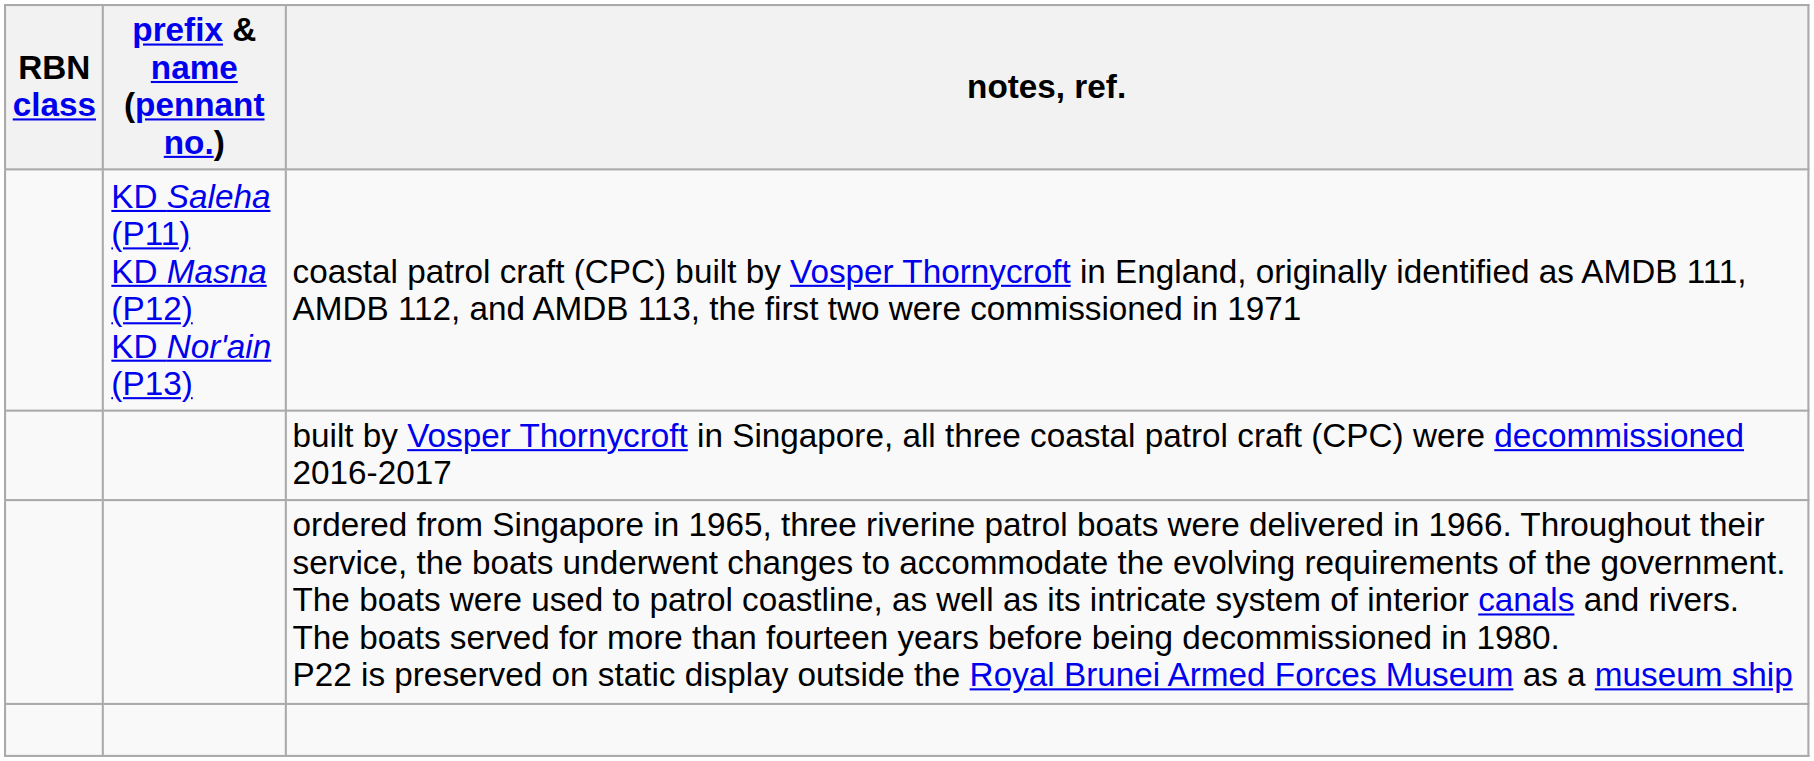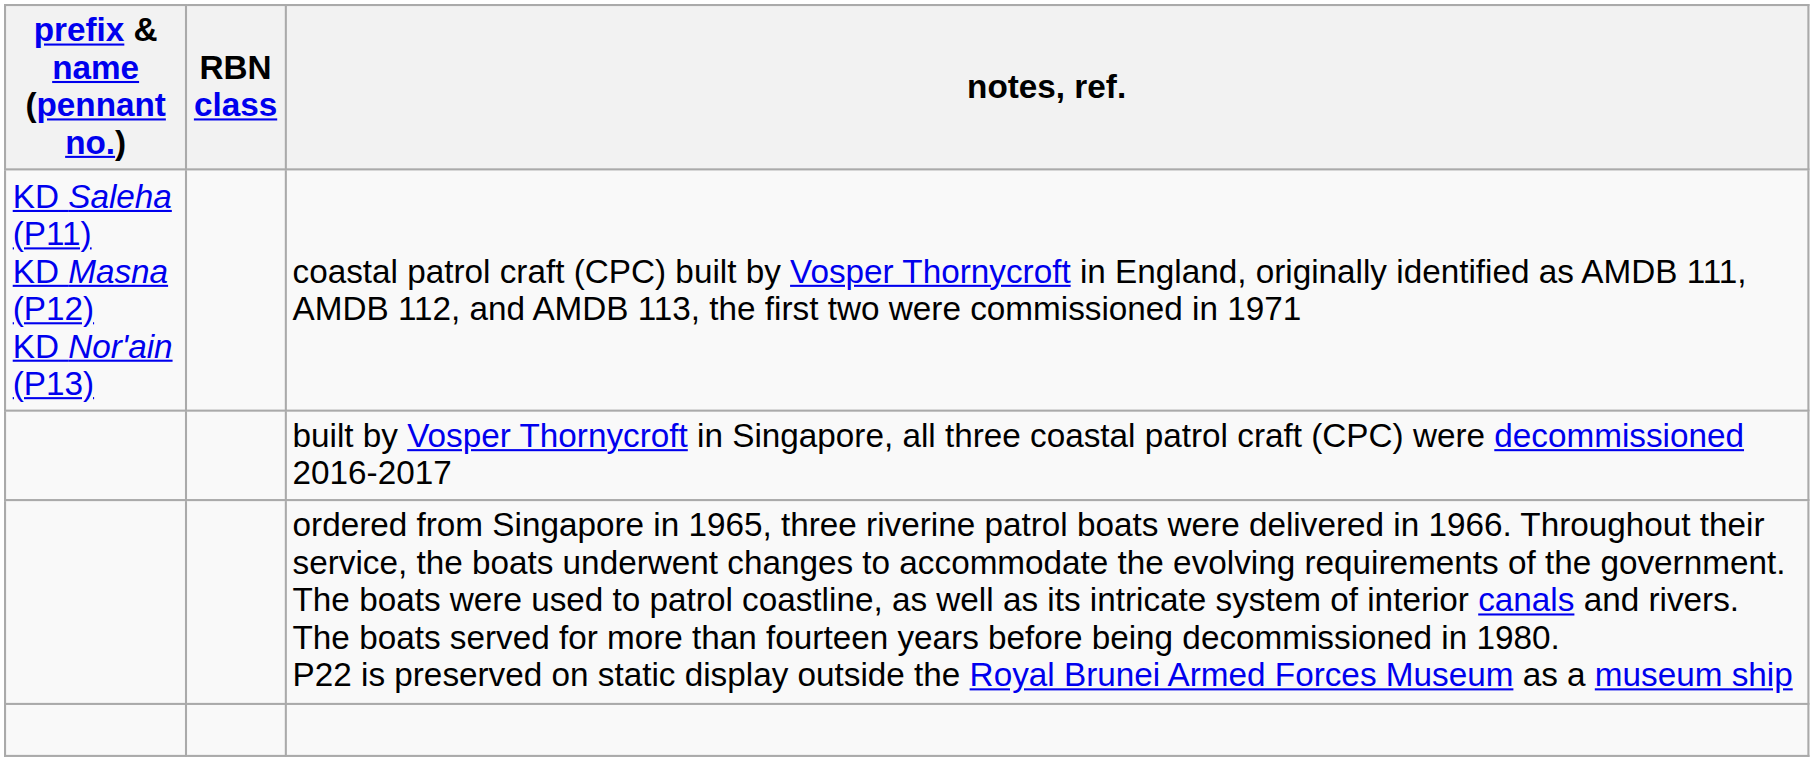columns swapped: (54, 87) <-> (194, 87)
